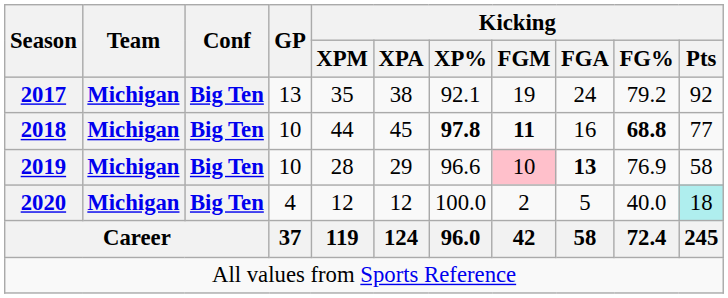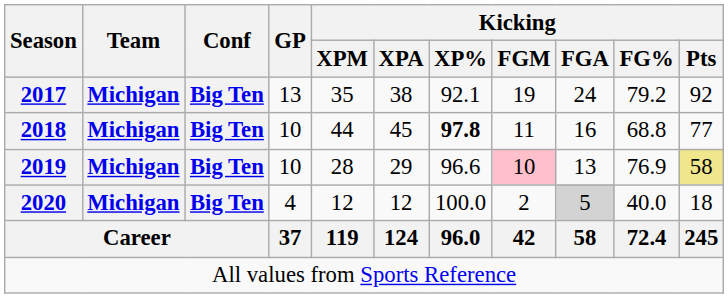(524, 130) bold -> (524, 130) normal
(647, 130) bold -> (647, 130) normal
(585, 166) bold -> (585, 166) normal
(701, 166) no background -> (701, 166) khaki background
(585, 202) no background -> (585, 202) lightgrey background
(701, 202) paleturquoise background -> (701, 202) no background
